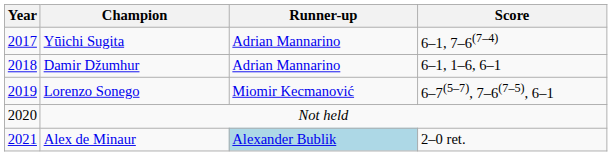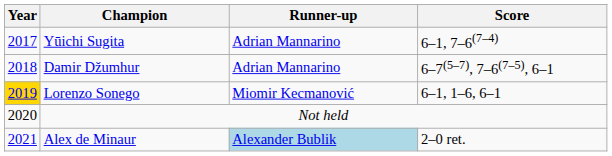(461, 66) 6–1, 1–6, 6–1 -> (487, 68) 6–7(5–7), 7–6(7–5), 6–1
(22, 91) no background -> (22, 93) gold background
(487, 91) 6–7(5–7), 7–6(7–5), 6–1 -> (461, 93) 6–1, 1–6, 6–1
